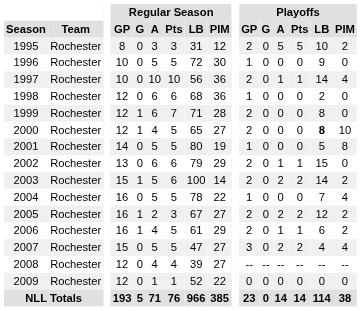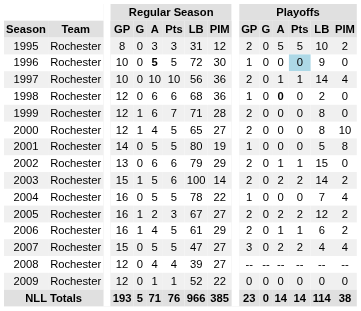(155, 62) normal -> (155, 62) bold
(300, 62) no background -> (300, 62) lightblue background
(281, 96) normal -> (281, 96) bold
(322, 130) bold -> (322, 130) normal
